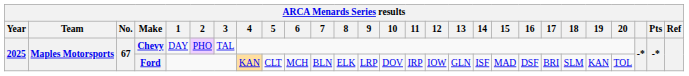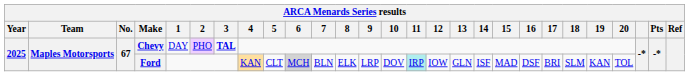(225, 46) normal -> (226, 46) bold
(297, 62) no background -> (298, 62) lightgrey background
(415, 62) no background -> (416, 62) paleturquoise background
